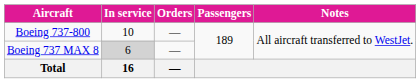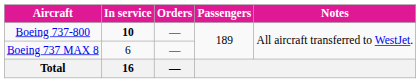(128, 31) normal -> (128, 31) bold
(128, 50) lightgrey background -> (128, 50) no background
